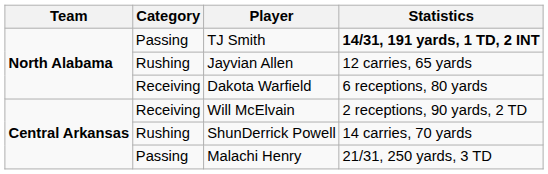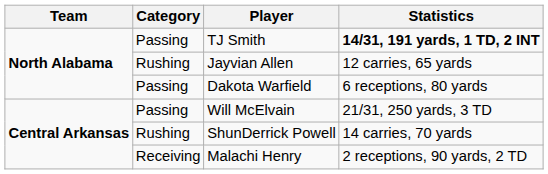(168, 86) Receiving -> (162, 86) Passing
(168, 110) Receiving -> (162, 110) Passing
(435, 110) 2 receptions, 90 yards, 2 TD -> (417, 110) 21/31, 250 yards, 3 TD
(162, 156) Passing -> (168, 156) Receiving
(417, 156) 21/31, 250 yards, 3 TD -> (435, 156) 2 receptions, 90 yards, 2 TD
